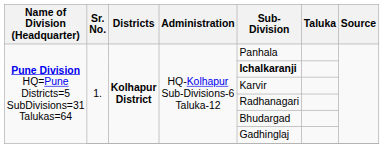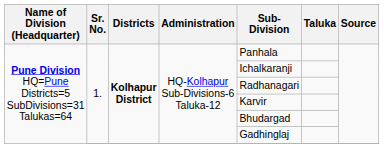(268, 69) bold -> (266, 69) normal
(253, 85) Karvir -> (269, 85) Radhanagari
(269, 102) Radhanagari -> (253, 102) Karvir
